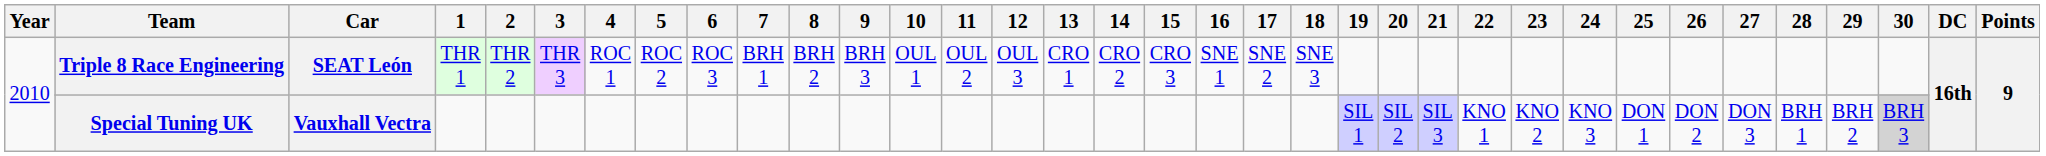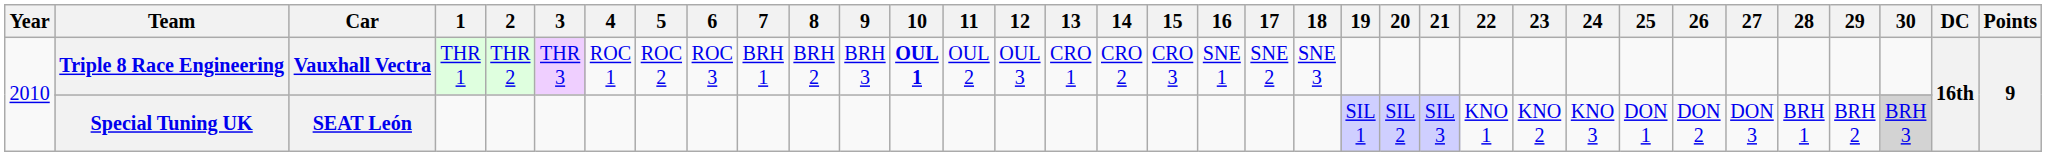(362, 65) SEAT León -> (362, 65) Vauxhall Vectra
(916, 65) normal -> (917, 65) bold
(362, 122) Vauxhall Vectra -> (362, 122) SEAT León
